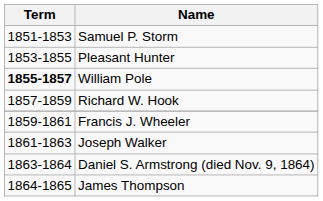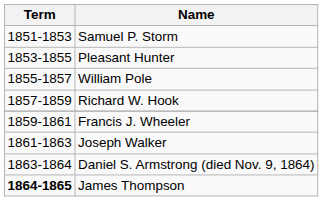(40, 79) bold -> (40, 79) normal
(40, 185) normal -> (40, 185) bold
